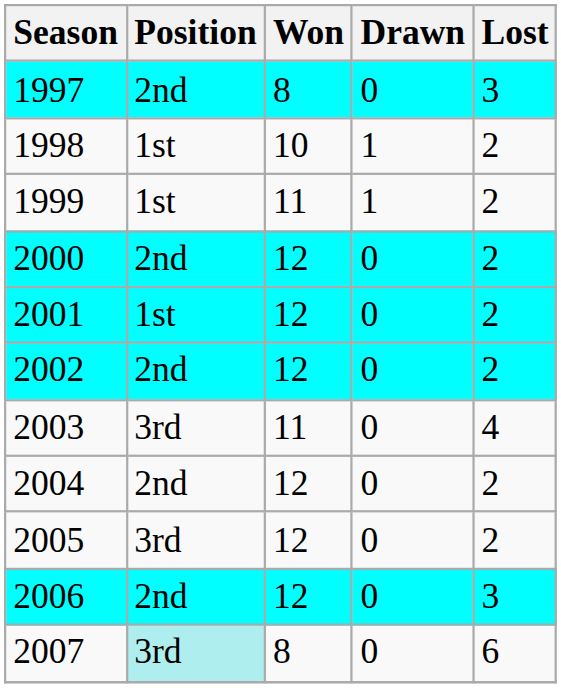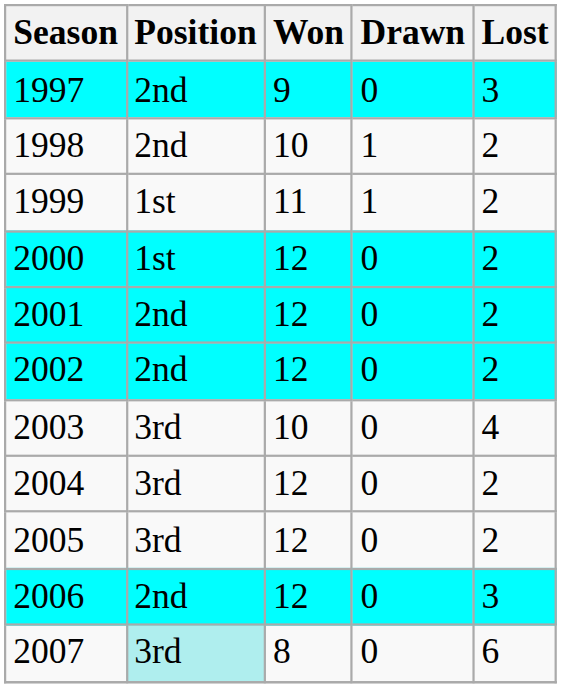(282, 88) 8 -> (282, 88) 9
(155, 145) 1st -> (161, 145) 2nd
(161, 257) 2nd -> (155, 257) 1st
(155, 314) 1st -> (161, 314) 2nd
(290, 426) 11 -> (291, 426) 10
(161, 483) 2nd -> (158, 483) 3rd
